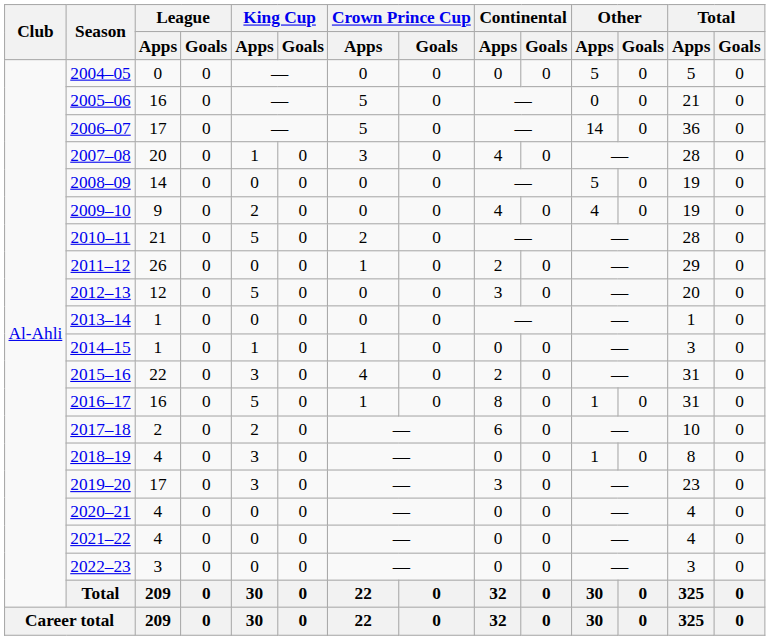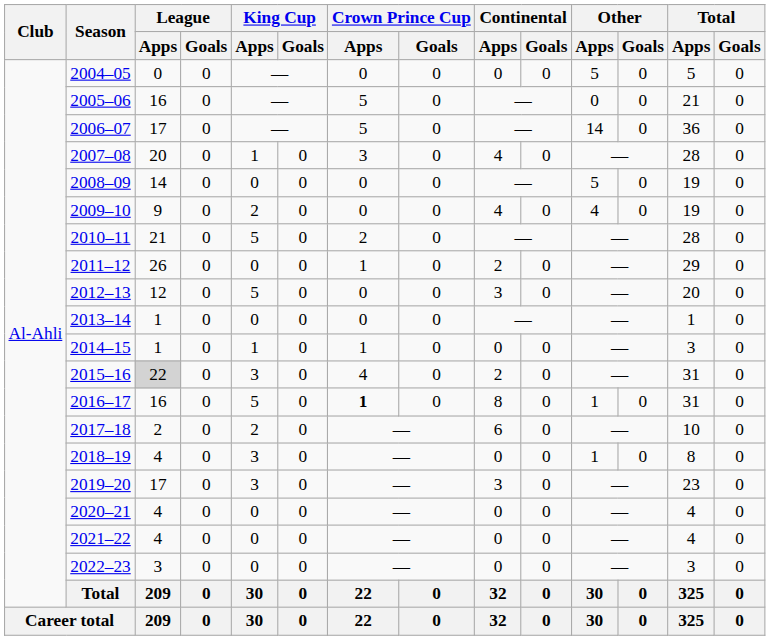(158, 374) no background -> (158, 374) lightgrey background
(363, 401) normal -> (363, 401) bold
